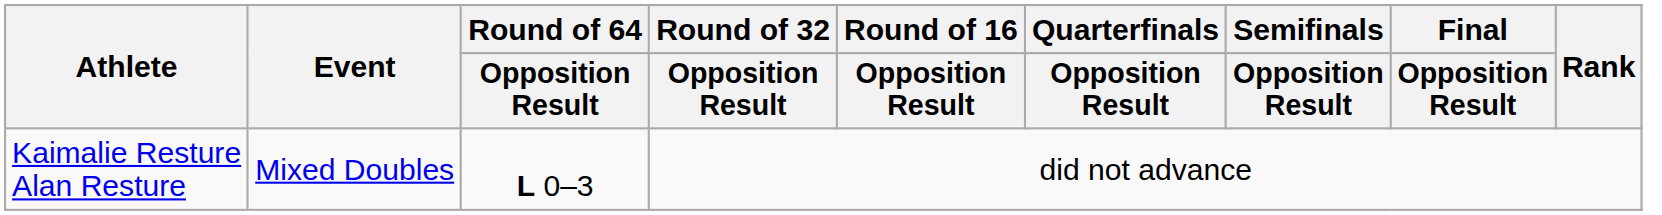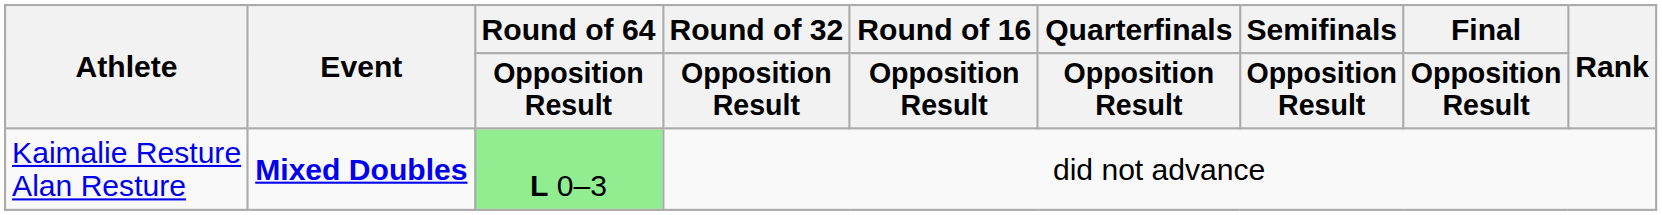(355, 170) normal -> (361, 170) bold
(555, 186) no background -> (568, 186) lightgreen background
